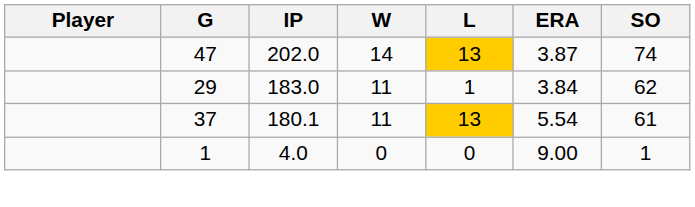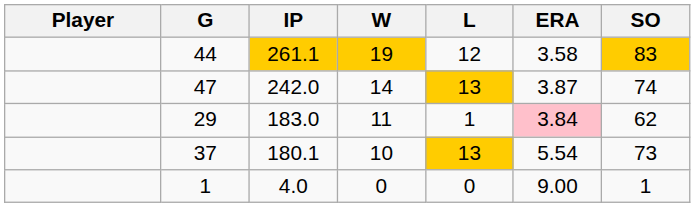+ row: (205, 53)
(293, 53) 202.0 -> (293, 86) 242.0
(557, 86) no background -> (557, 119) pink background
(381, 119) 11 -> (381, 152) 10
(646, 119) 61 -> (646, 152) 73
